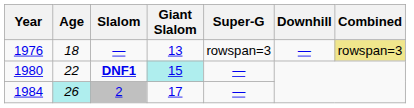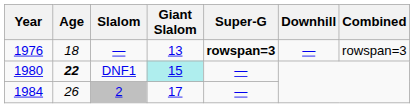(239, 50) normal -> (241, 50) bold
(370, 50) khaki background -> (374, 50) no background
(72, 71) normal -> (72, 71) bold
(119, 71) bold -> (119, 71) normal
(72, 92) paleturquoise background -> (72, 92) no background
